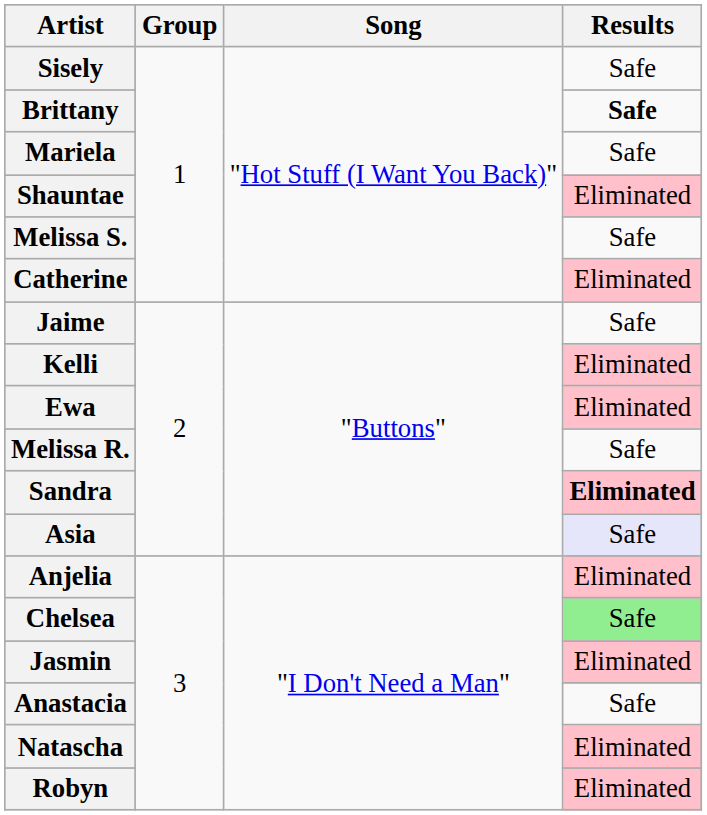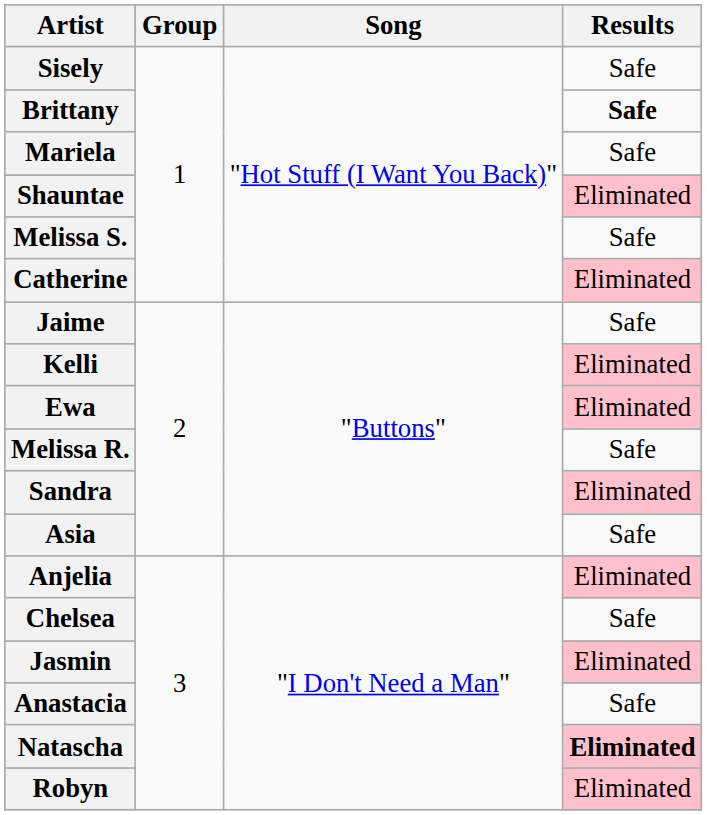(632, 491) bold -> (632, 491) normal
(632, 534) lavender background -> (632, 534) no background
(632, 618) lightgreen background -> (632, 618) no background
(632, 746) normal -> (632, 746) bold
